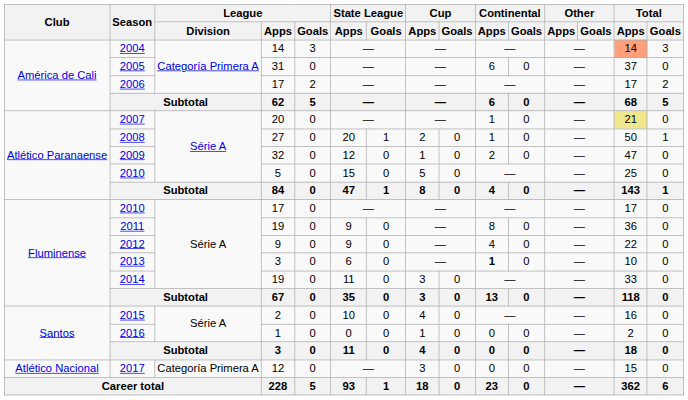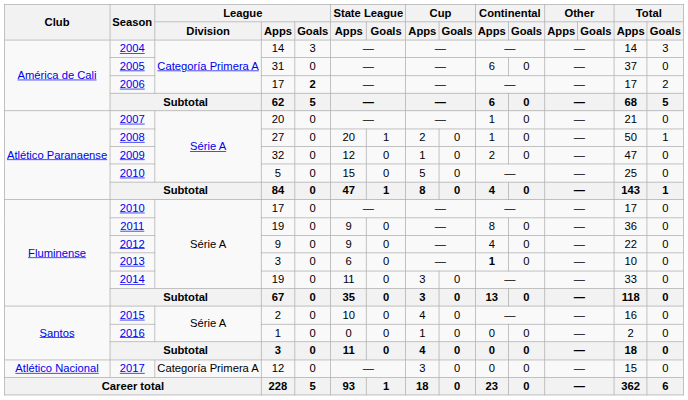(631, 48) lightsalmon background -> (631, 48) no background
(313, 84) normal -> (313, 84) bold
(631, 119) khaki background -> (631, 119) no background
